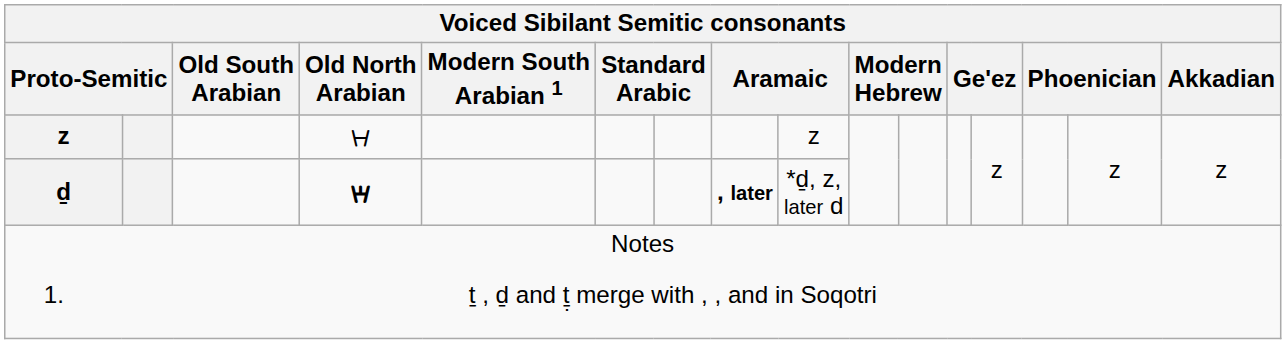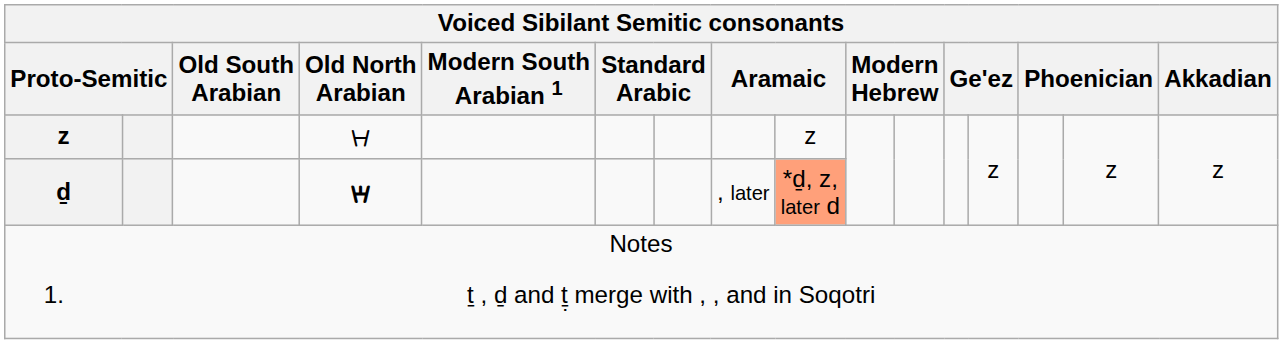(745, 191) bold -> (743, 191) normal
(814, 191) no background -> (810, 191) lightsalmon background
